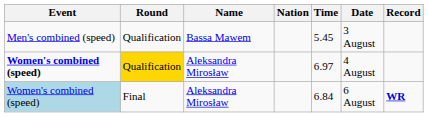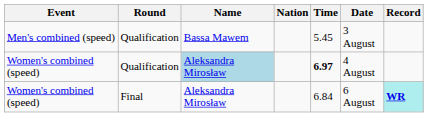(53, 66) bold -> (50, 66) normal
(152, 66) gold background -> (150, 66) no background
(211, 66) no background -> (209, 66) lightblue background
(324, 66) normal -> (323, 66) bold
(50, 96) lightblue background -> (50, 96) no background
(396, 96) no background -> (396, 96) paleturquoise background
